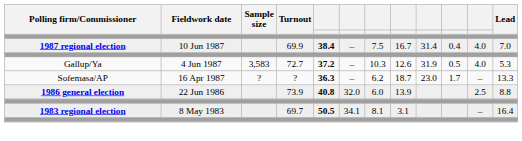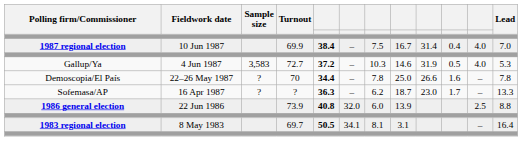(403, 64) 12.6 -> (403, 64) 14.6
+ row: (83, 78)
